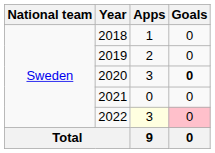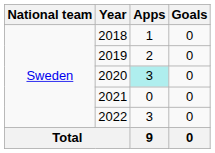(149, 76) no background -> (149, 76) paleturquoise background
(190, 76) bold -> (190, 76) normal
(149, 117) lightyellow background -> (149, 117) no background
(190, 117) pink background -> (190, 117) no background
